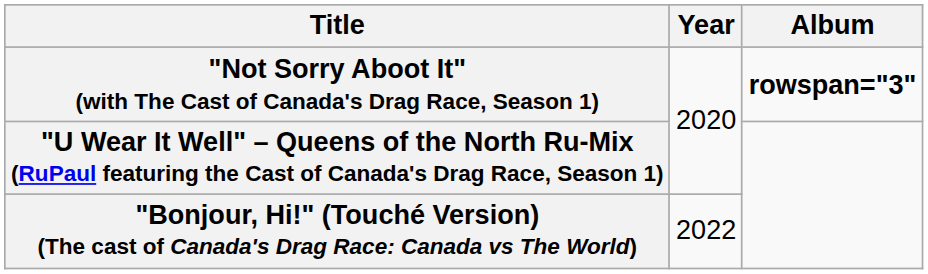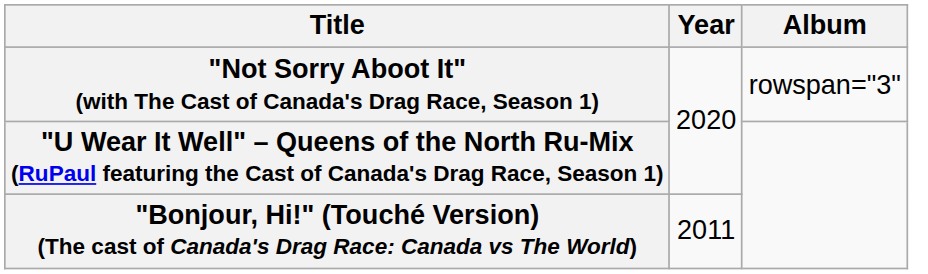(833, 84) bold -> (825, 84) normal
(706, 230) 2022 -> (706, 230) 2011
